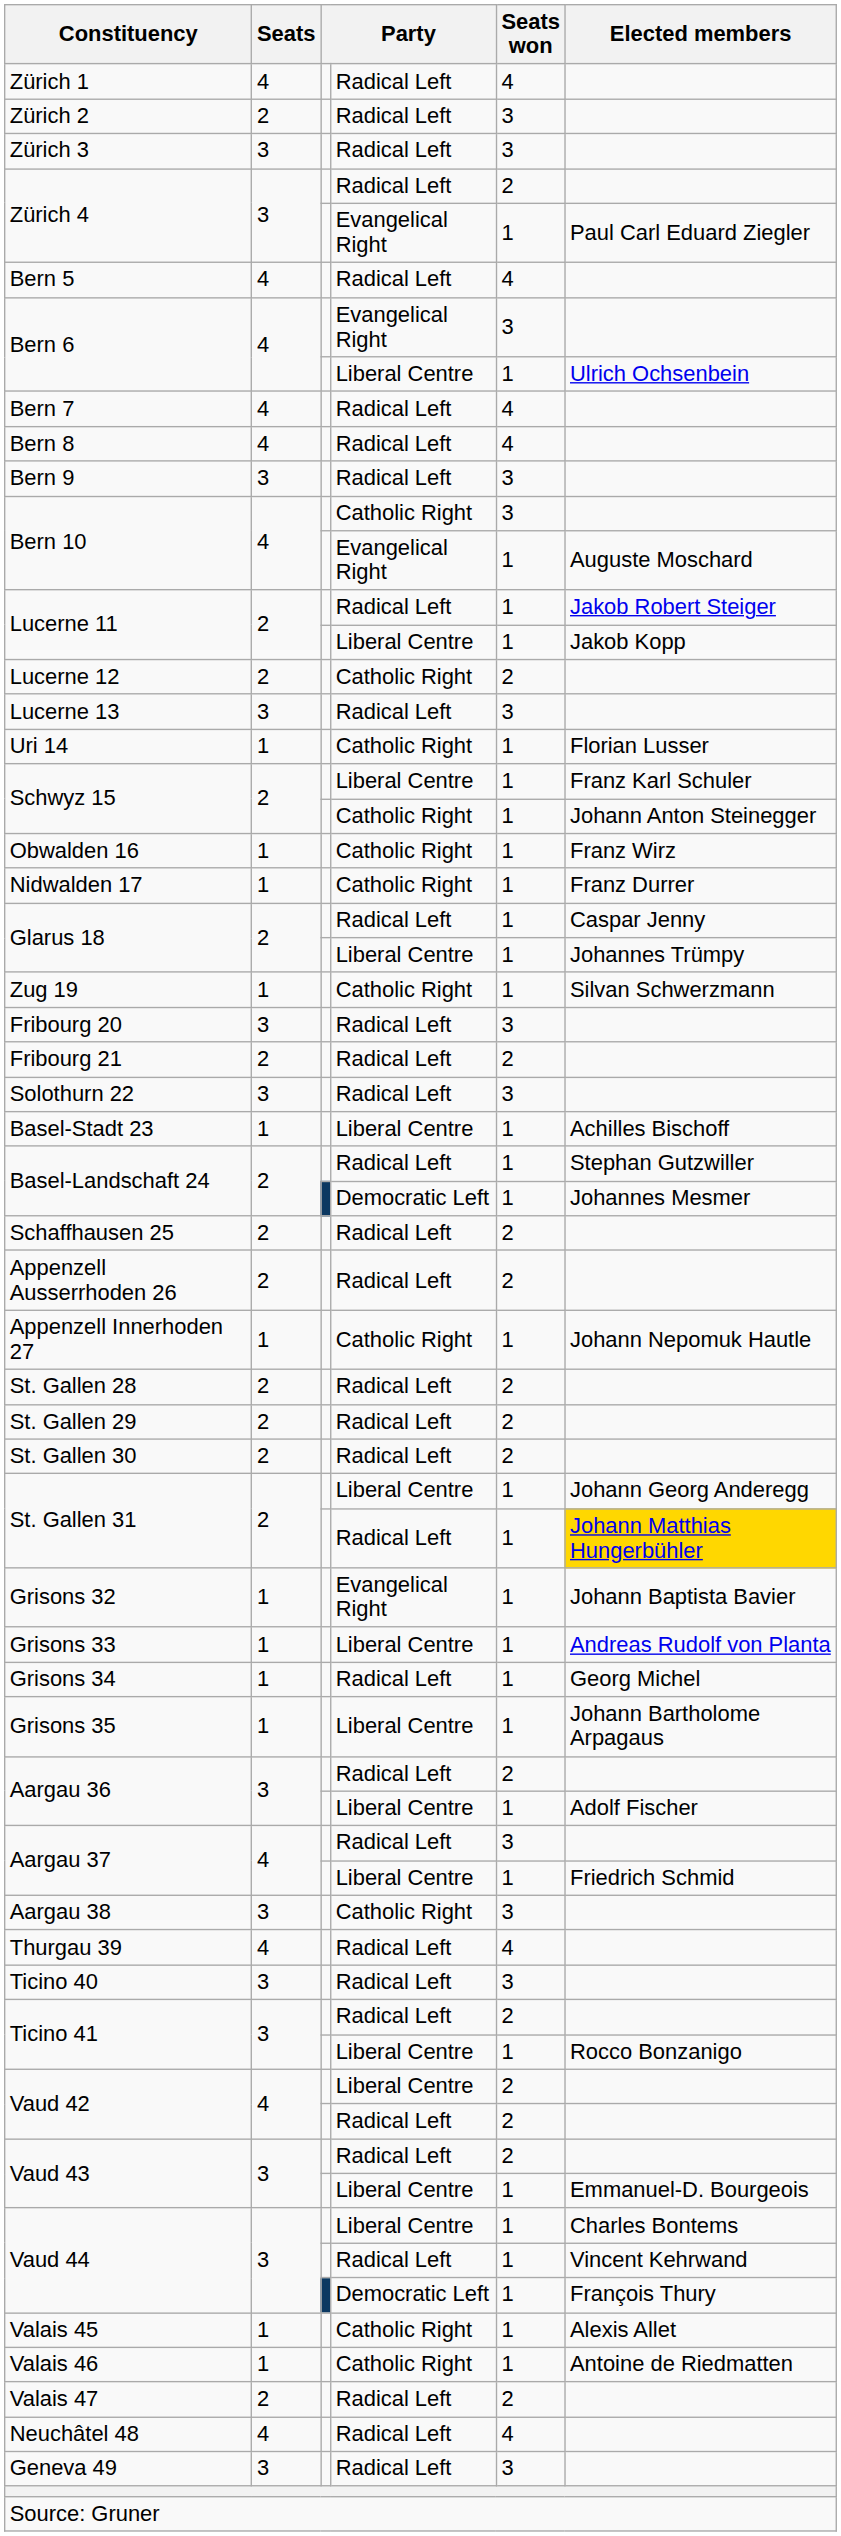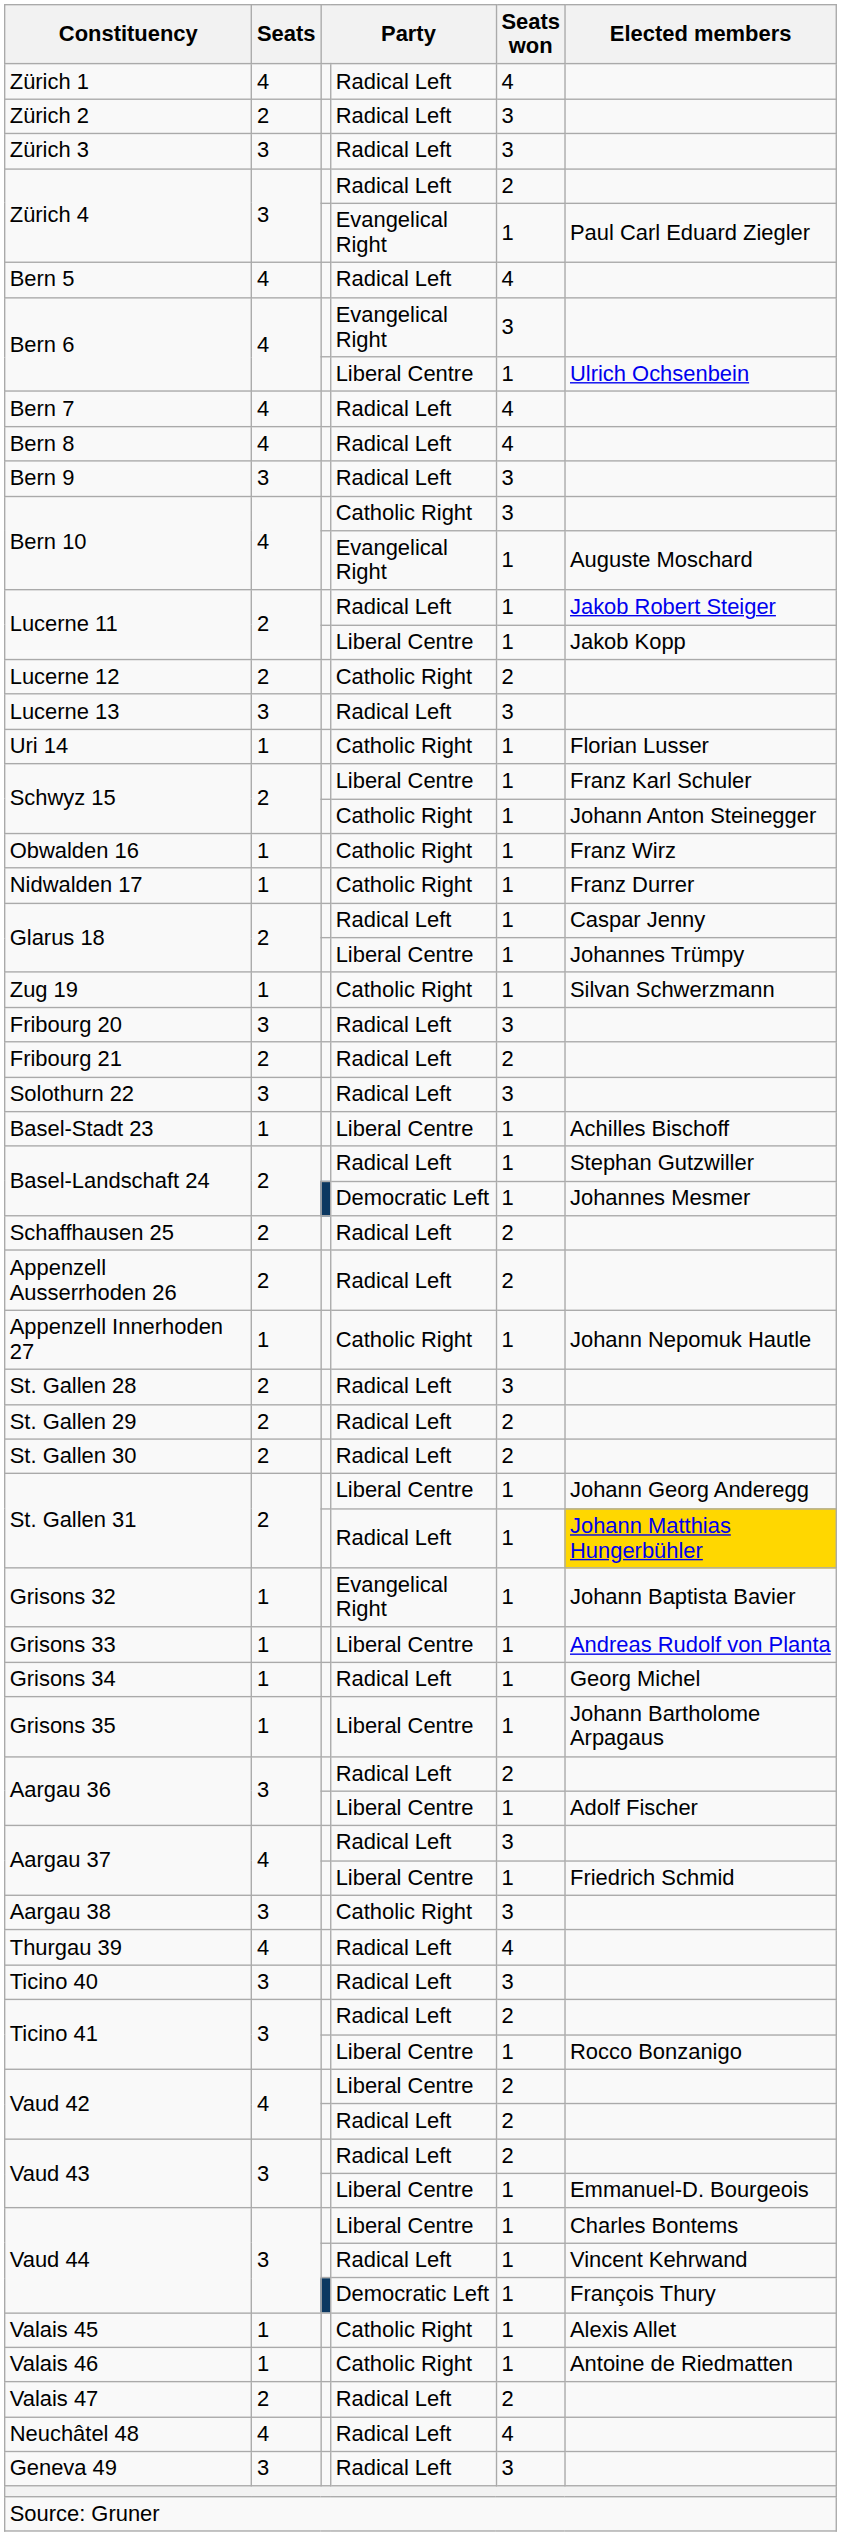(507, 1386) 2 -> (507, 1386) 3
